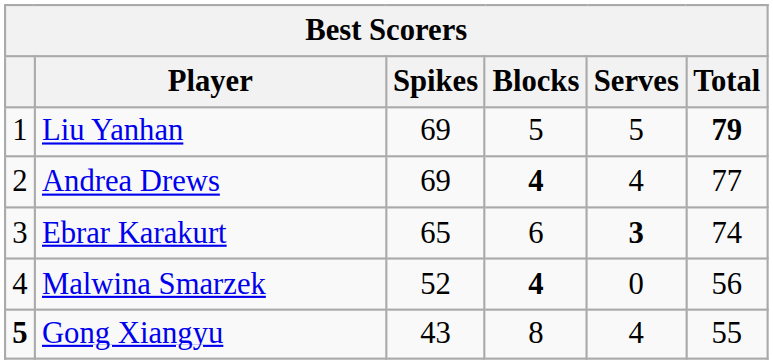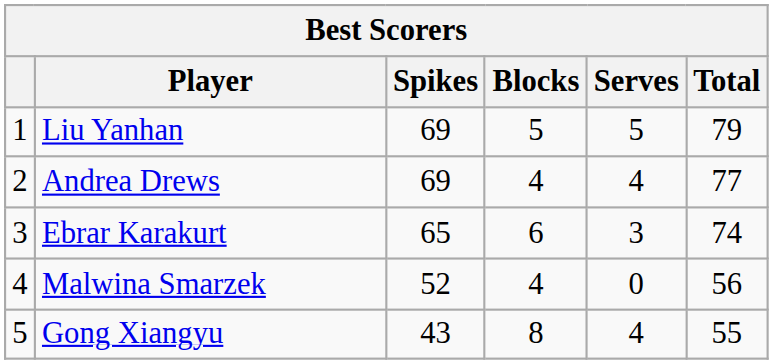(727, 131) bold -> (727, 131) normal
(536, 181) bold -> (536, 181) normal
(636, 232) bold -> (636, 232) normal
(536, 283) bold -> (536, 283) normal
(20, 333) bold -> (20, 333) normal
